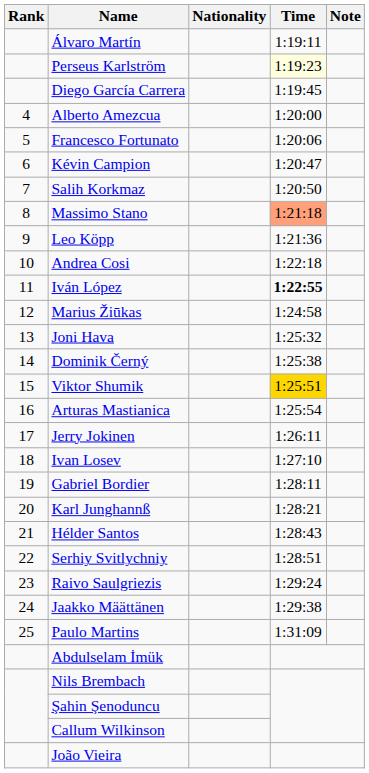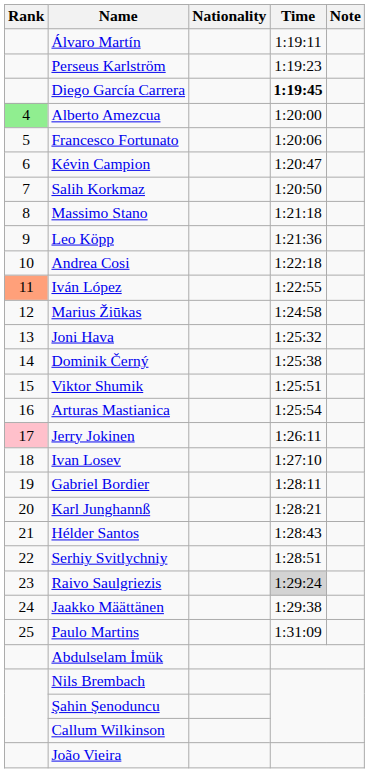(298, 66) lightyellow background -> (298, 66) no background
(298, 90) normal -> (298, 90) bold
(26, 115) no background -> (26, 115) lightgreen background
(298, 213) lightsalmon background -> (298, 213) no background
(26, 287) no background -> (26, 287) lightsalmon background
(298, 287) bold -> (298, 287) normal
(298, 386) gold background -> (298, 386) no background
(26, 435) no background -> (26, 435) pink background
(298, 582) no background -> (298, 582) lightgrey background
